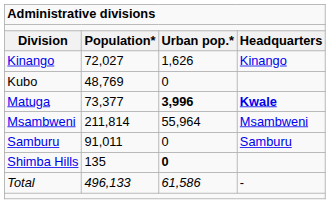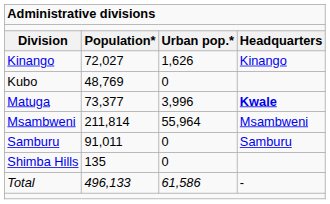(177, 101) bold -> (177, 101) normal
(165, 162) bold -> (165, 162) normal
